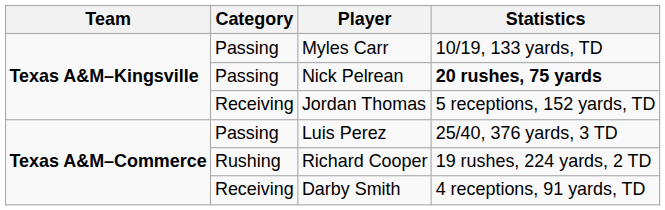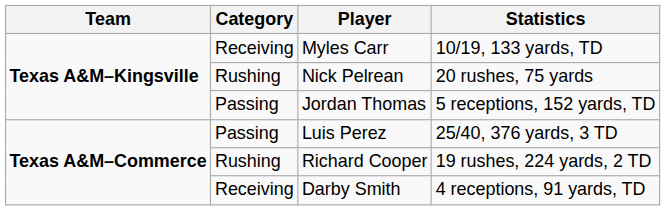(247, 48) Passing -> (254, 48) Receiving
(247, 76) Passing -> (248, 76) Rushing
(519, 76) bold -> (514, 76) normal
(254, 104) Receiving -> (247, 104) Passing
